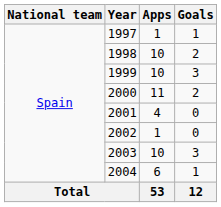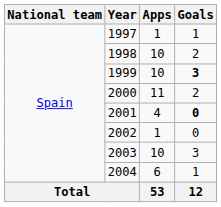(196, 73) normal -> (196, 73) bold
(196, 113) normal -> (196, 113) bold
